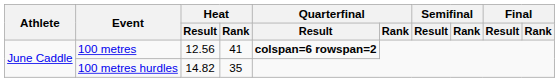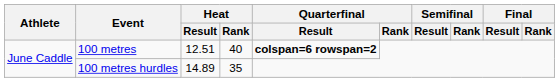(200, 50) 12.56 -> (200, 50) 12.51
(236, 50) 41 -> (236, 50) 40
(200, 68) 14.82 -> (200, 68) 14.89
